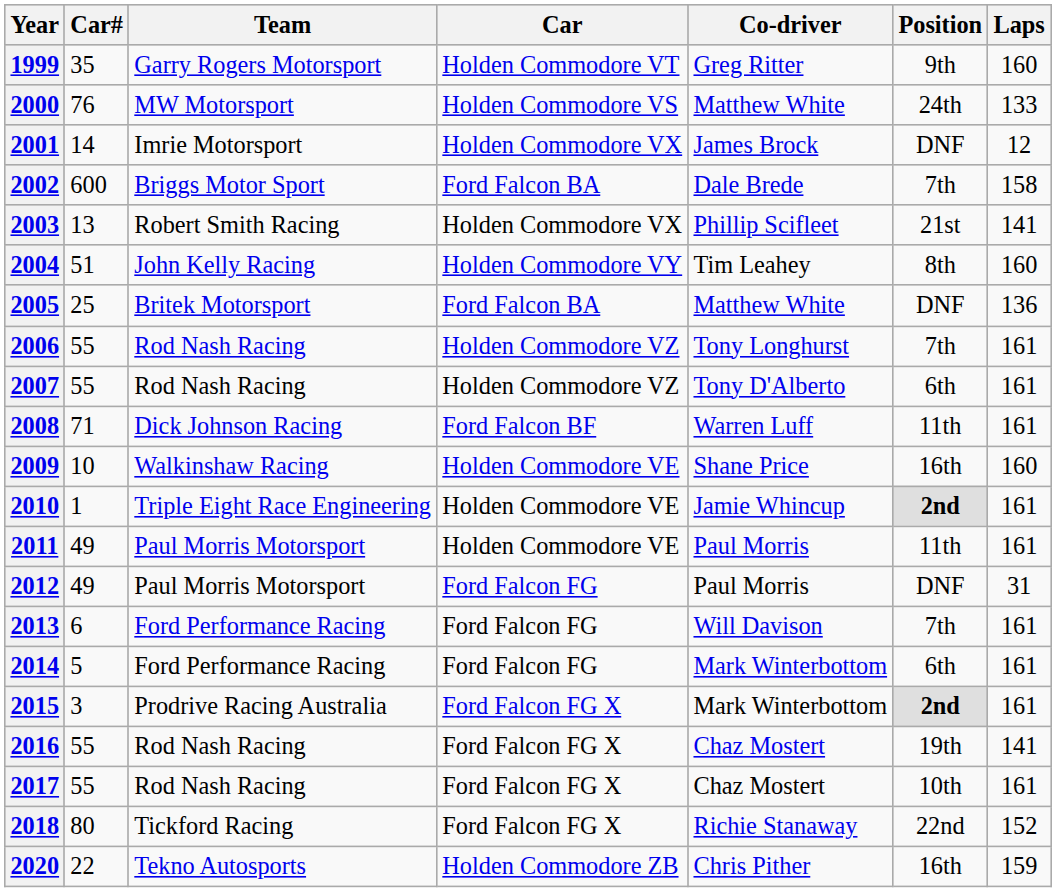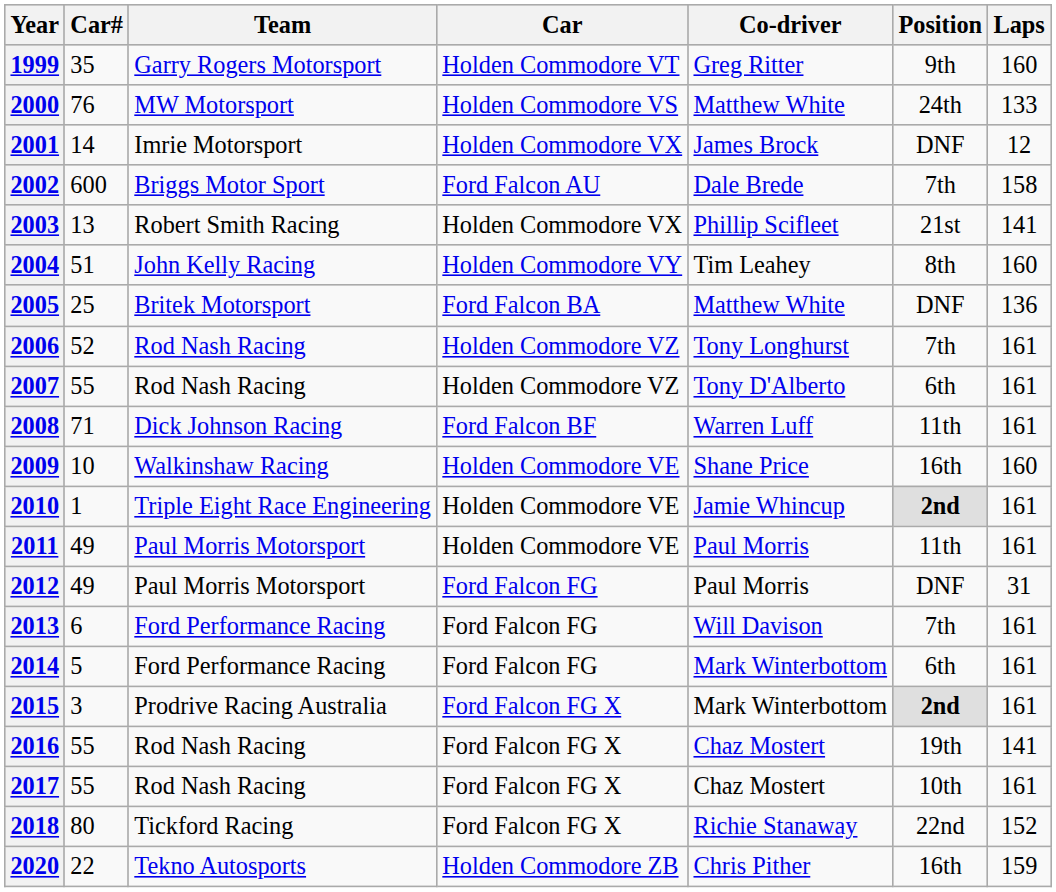(521, 185) Ford Falcon BA -> (521, 185) Ford Falcon AU
(82, 345) 55 -> (82, 345) 52
